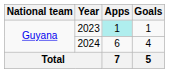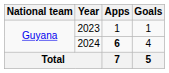(117, 28) paleturquoise background -> (117, 28) no background
(117, 44) normal -> (117, 44) bold
